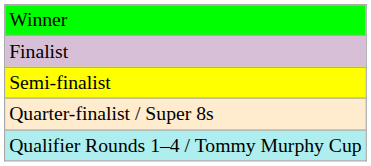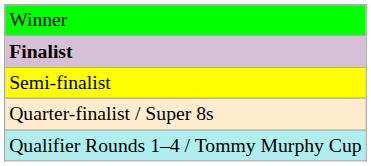(39, 51) normal -> (41, 51) bold
